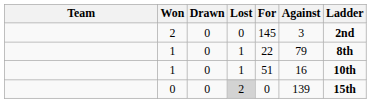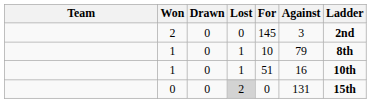(267, 51) 22 -> (267, 51) 10
(301, 88) 139 -> (301, 88) 131
